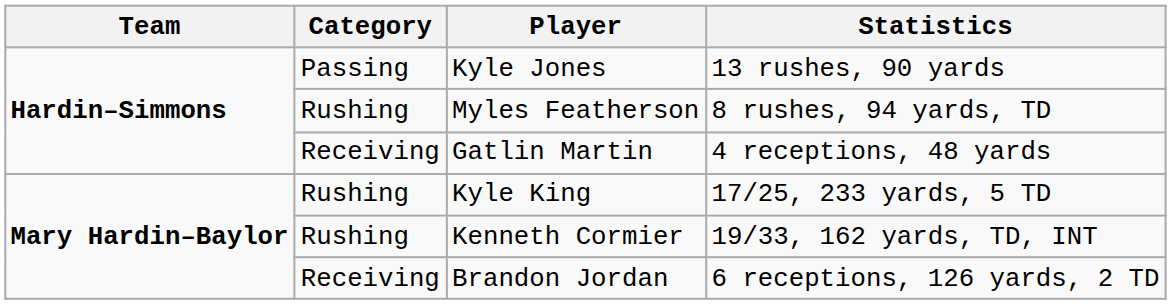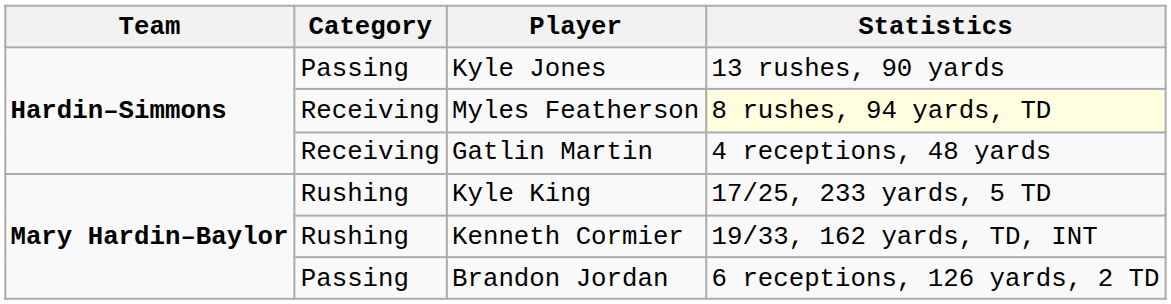(355, 111) Rushing -> (370, 111) Receiving
(881, 111) no background -> (881, 111) lightyellow background
(370, 278) Receiving -> (355, 278) Passing
